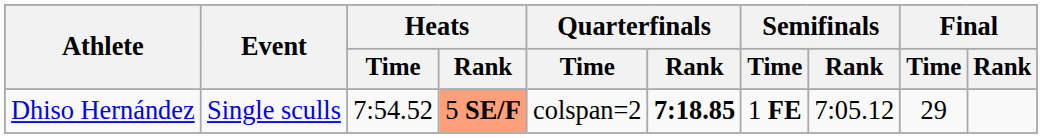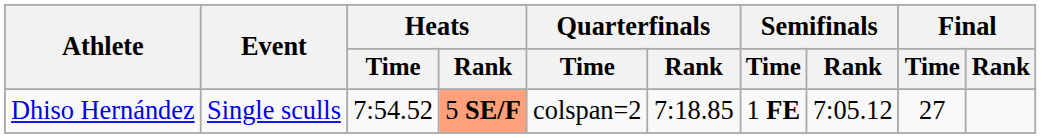(695, 111) bold -> (694, 111) normal
(934, 111) 29 -> (932, 111) 27
